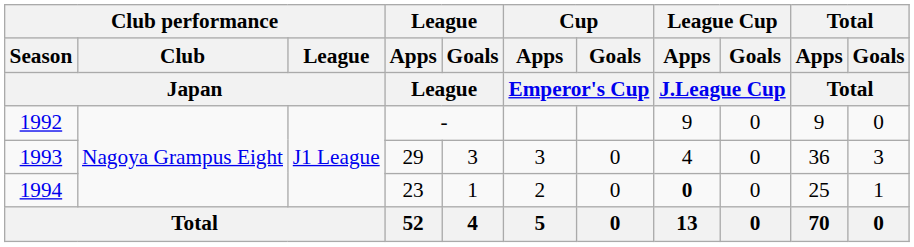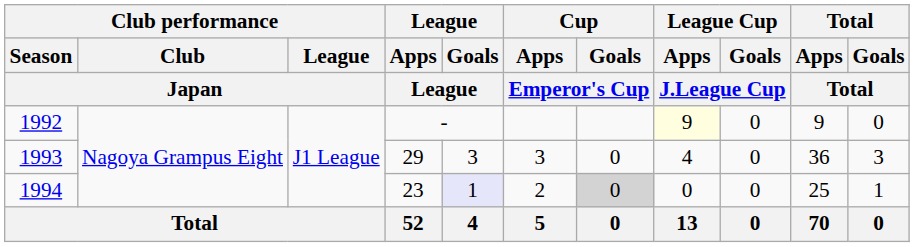(687, 122) no background -> (687, 122) lightyellow background
(473, 190) no background -> (473, 190) lavender background
(615, 190) no background -> (615, 190) lightgrey background
(687, 190) bold -> (687, 190) normal
